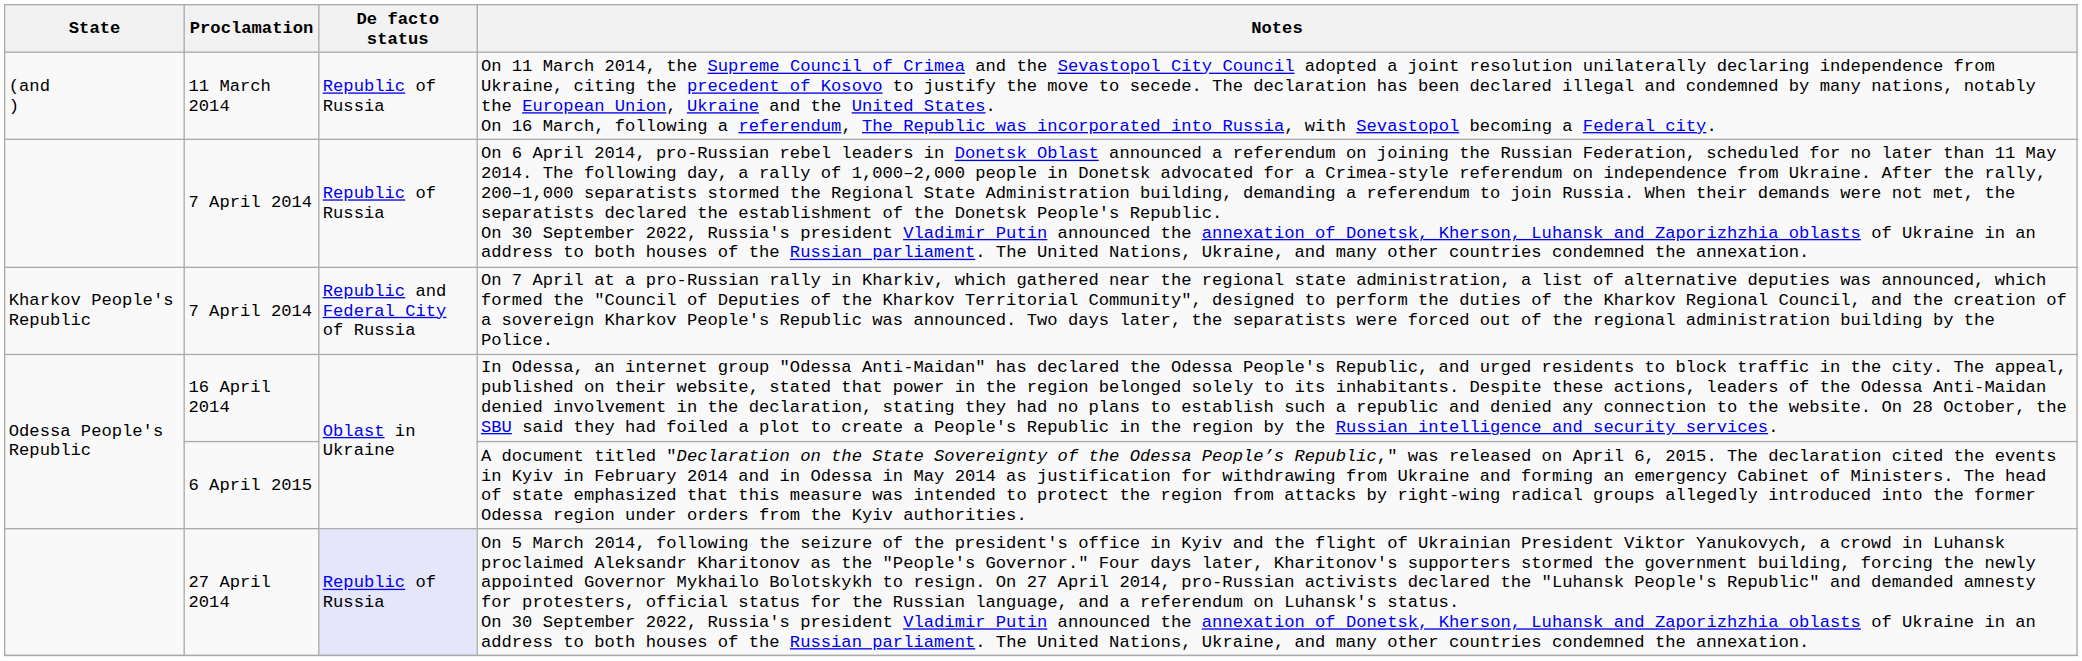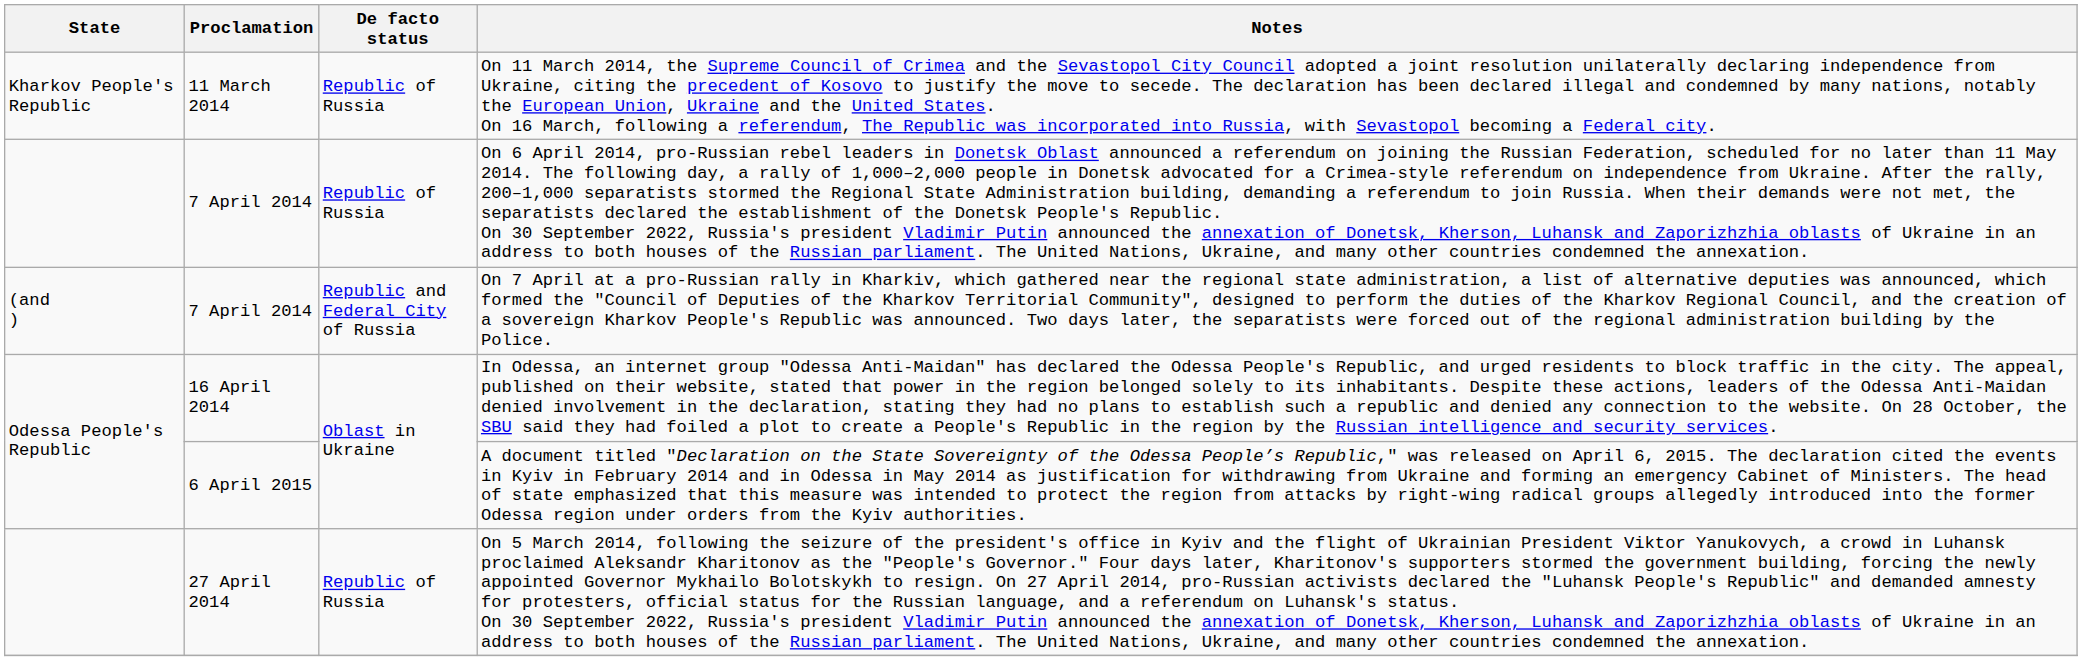(29, 96) (and ) -> (91, 96) Kharkov People's Republic
(91, 310) Kharkov People's Republic -> (29, 310) (and )
(379, 592) lavender background -> (379, 592) no background
